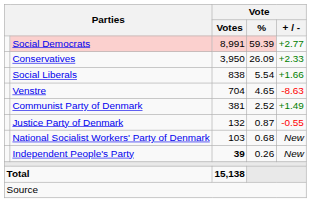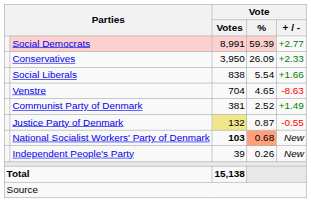(236, 122) no background -> (236, 122) khaki background
(236, 138) normal -> (236, 138) bold
(264, 138) no background -> (264, 138) lightsalmon background
(239, 153) bold -> (239, 153) normal
